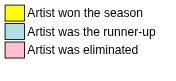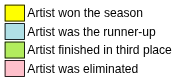+ row: (100, 50)
